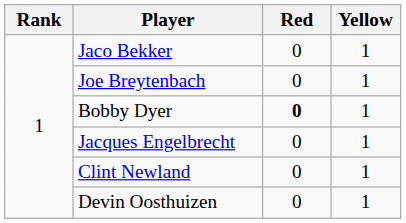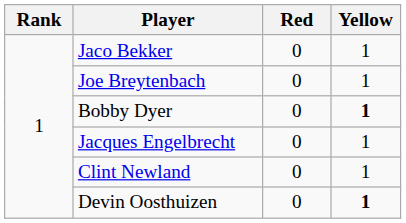(297, 111) bold -> (297, 111) normal
(366, 111) normal -> (366, 111) bold
(366, 202) normal -> (366, 202) bold
